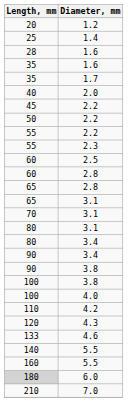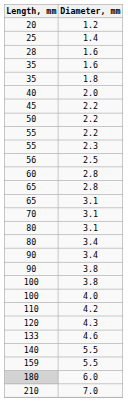(90, 79) 1.7 -> (90, 79) 1.8
(31, 160) 60 -> (31, 160) 56
(31, 364) 160 -> (31, 364) 159
